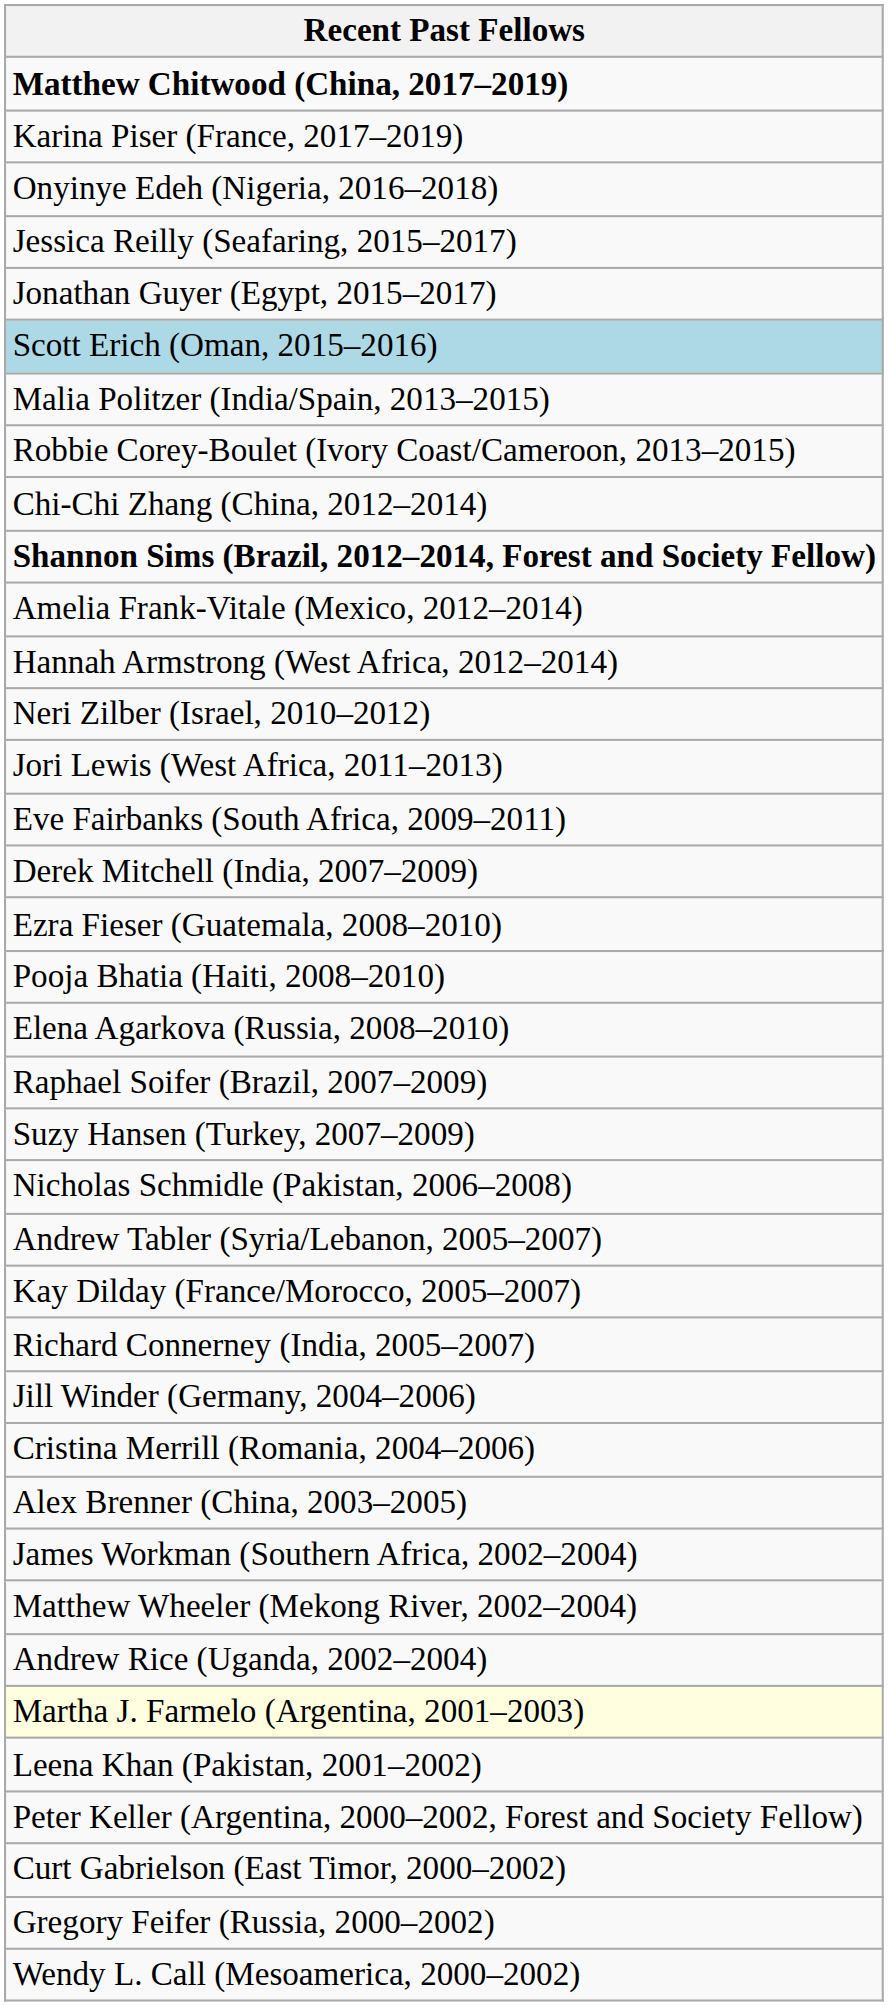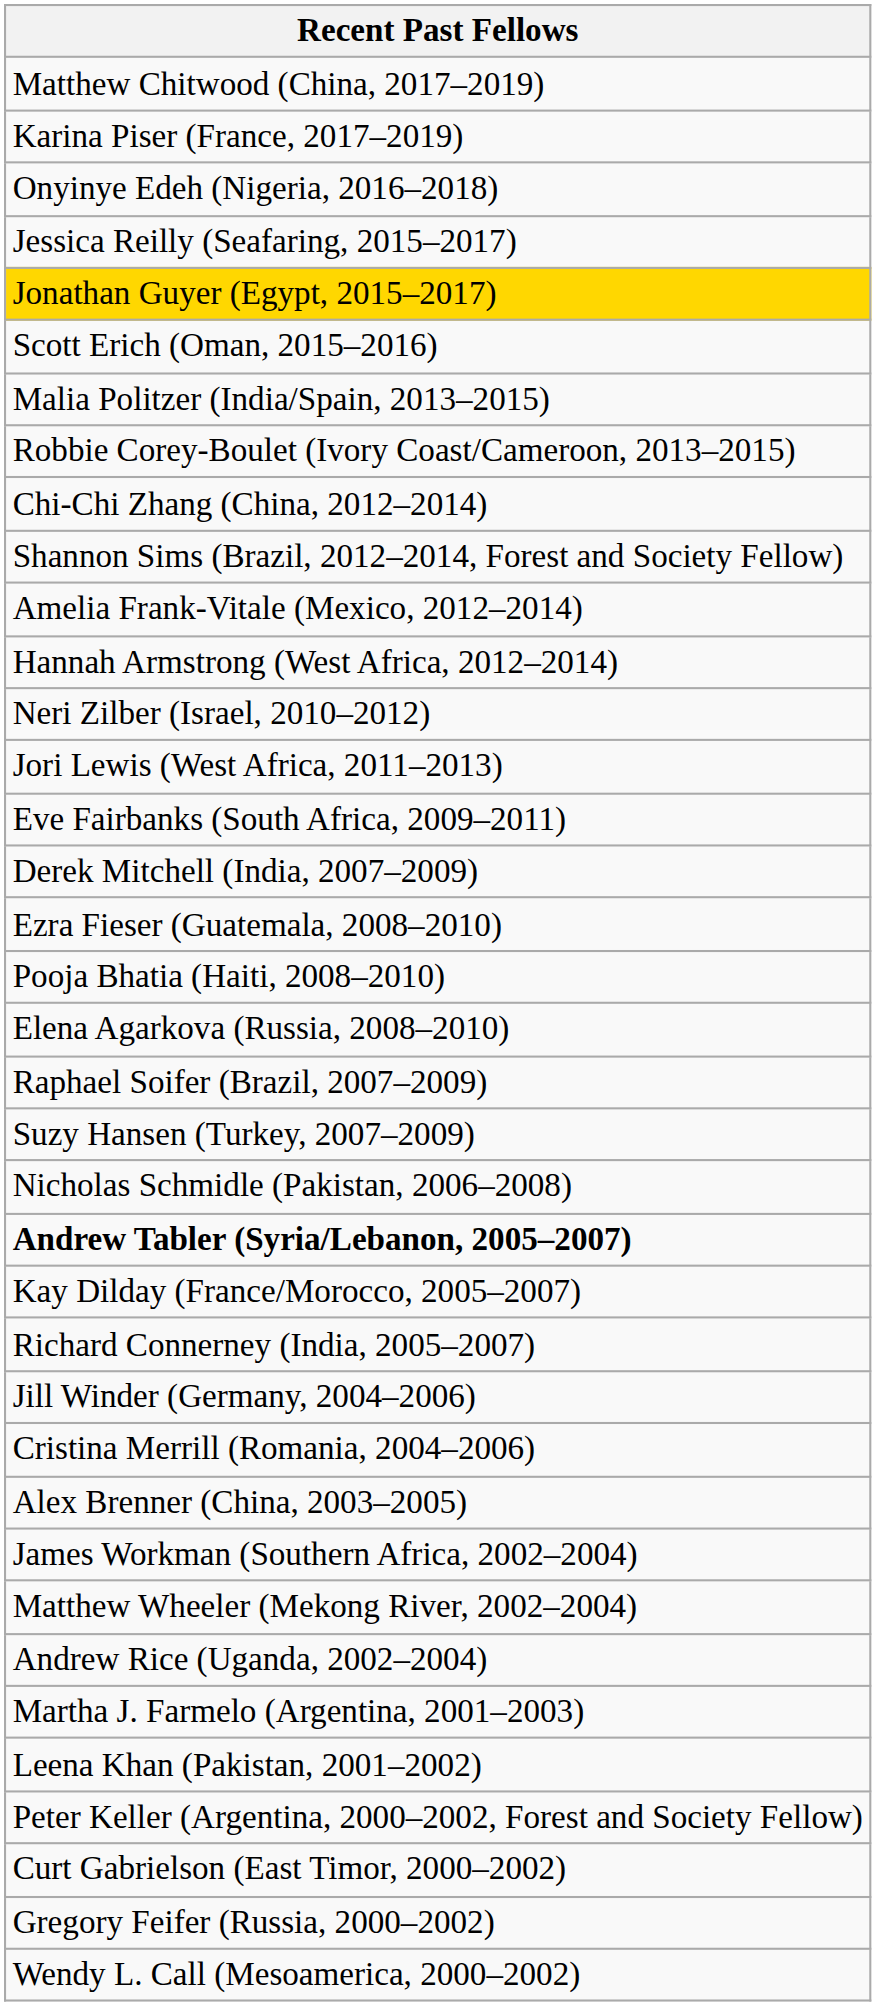(291, 83) bold -> (279, 83) normal
(255, 293) no background -> (255, 293) gold background
(225, 345) lightblue background -> (225, 345) no background
(444, 556) bold -> (428, 556) normal
(307, 1238) normal -> (322, 1238) bold
(298, 1711) lightyellow background -> (298, 1711) no background
